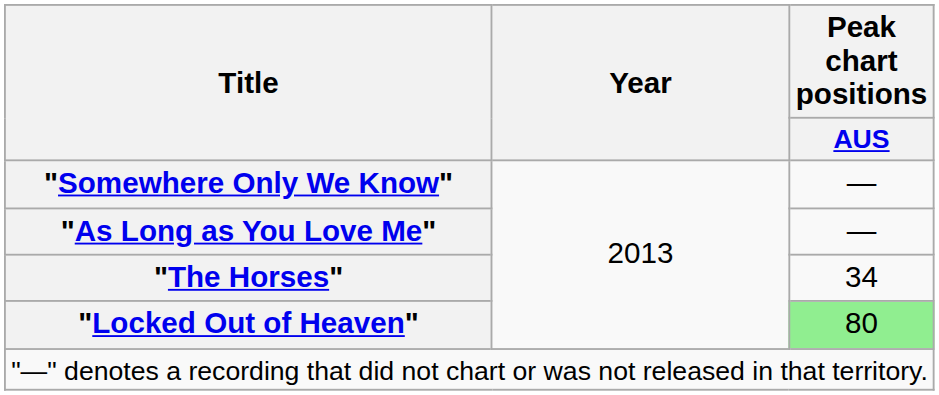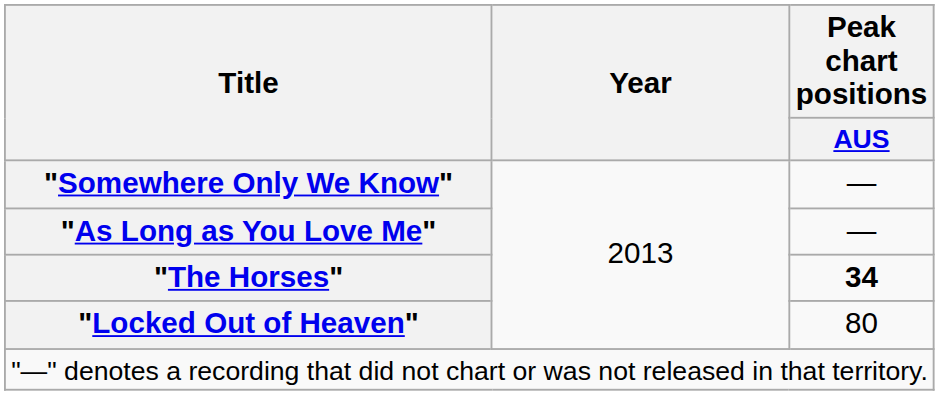(861, 277) normal -> (861, 277) bold
(861, 324) lightgreen background -> (861, 324) no background
